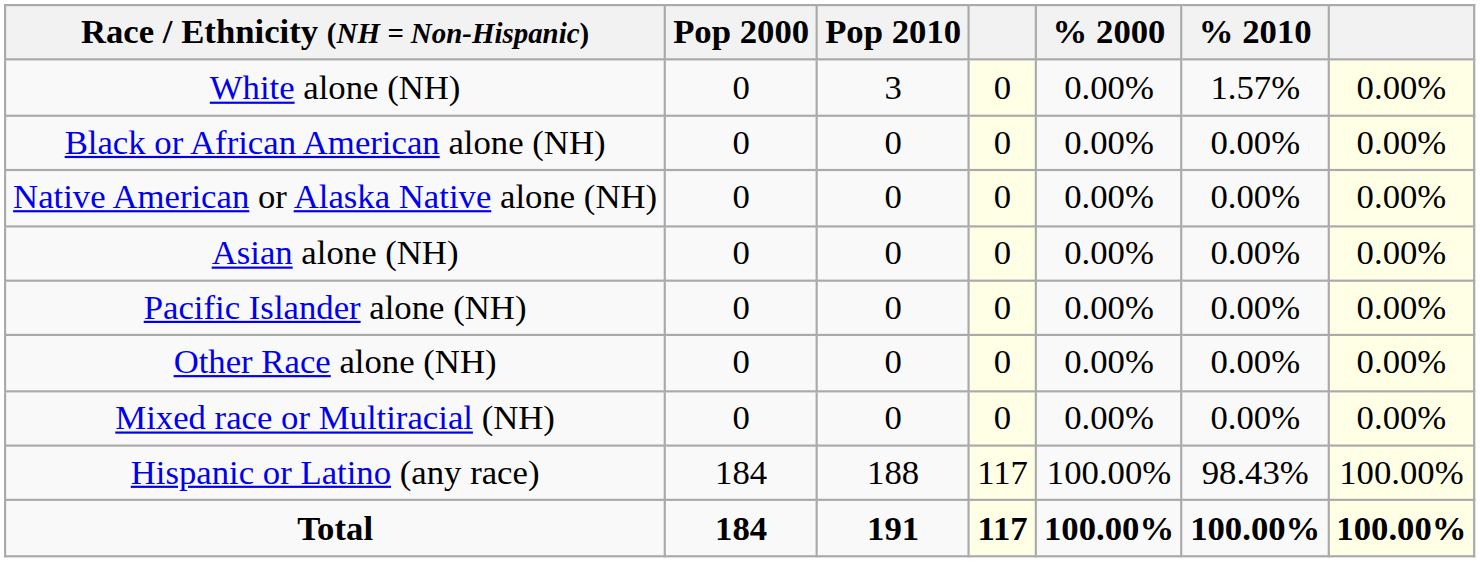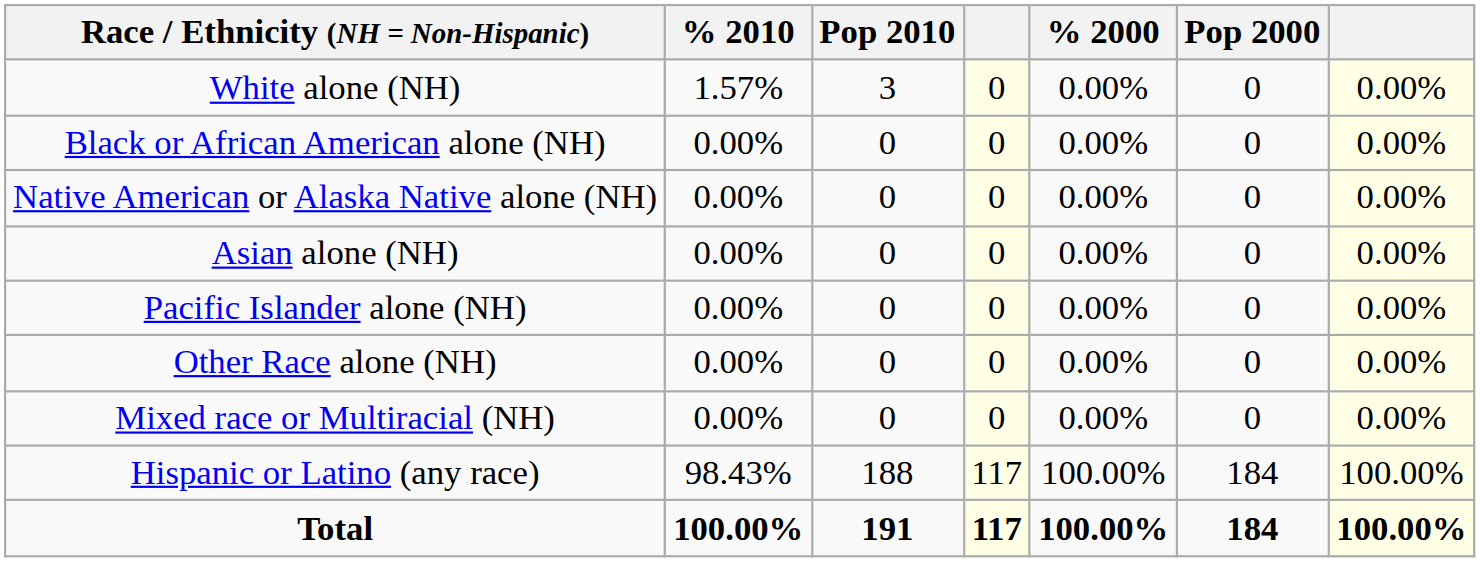columns swapped: (741, 32) <-> (1255, 32)
